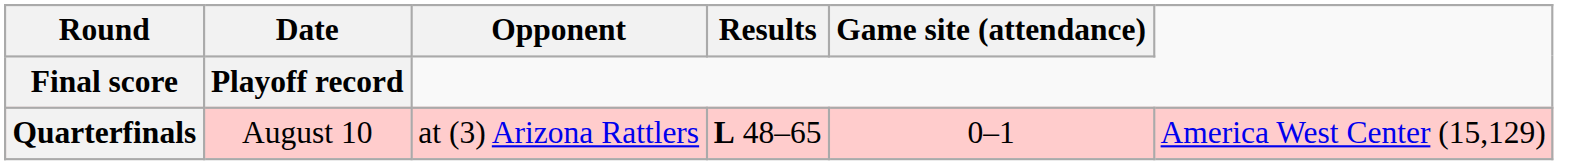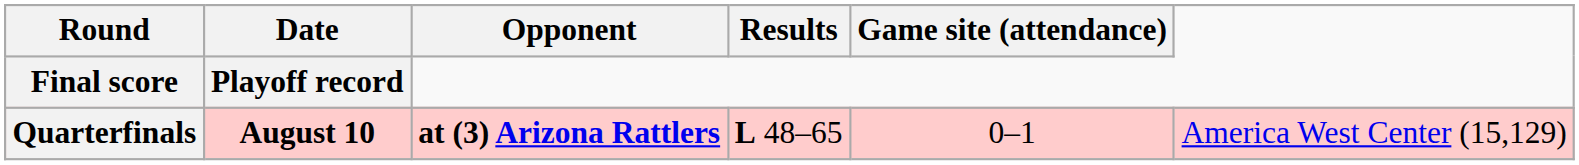(307, 131) normal -> (307, 131) bold
(559, 131) normal -> (569, 131) bold
